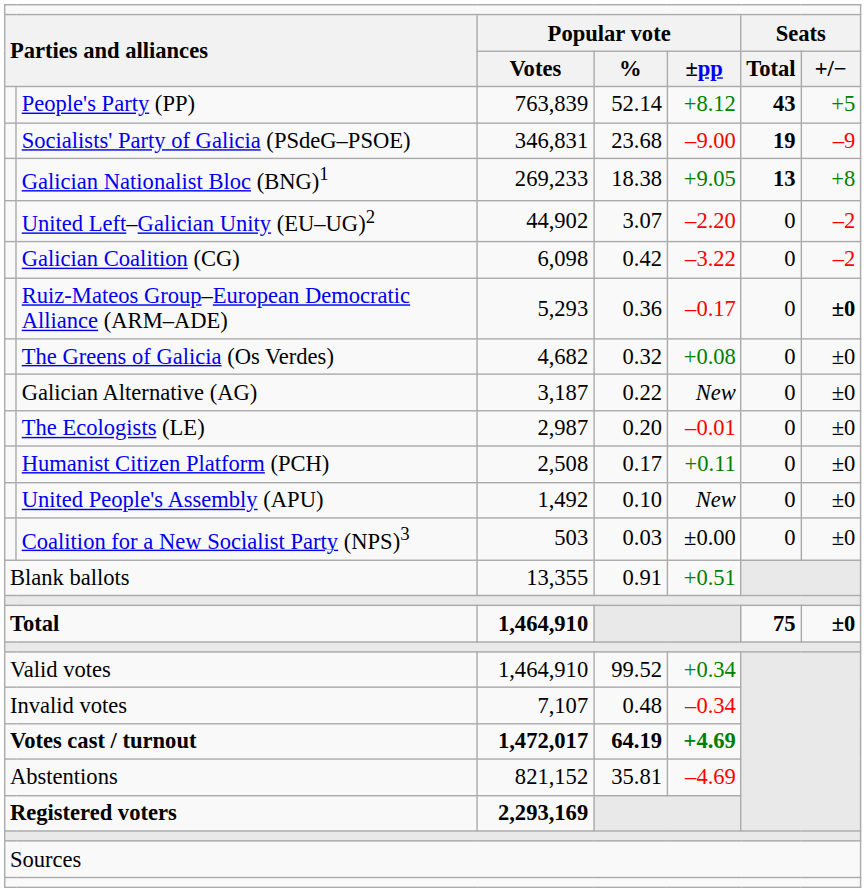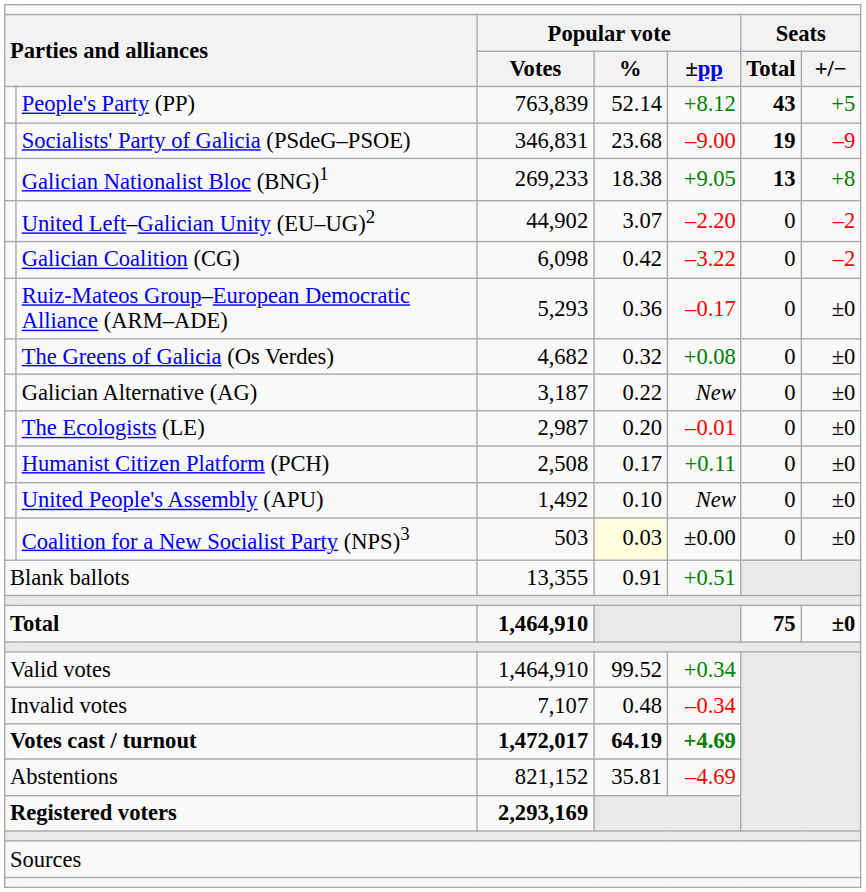(844, 308) bold -> (844, 308) normal
(642, 538) no background -> (642, 538) lightyellow background
